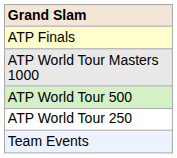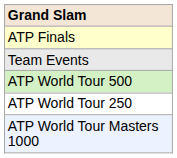(83, 67) ATP World Tour Masters 1000 -> (48, 59) Team Events
(48, 141) Team Events -> (83, 133) ATP World Tour Masters 1000
